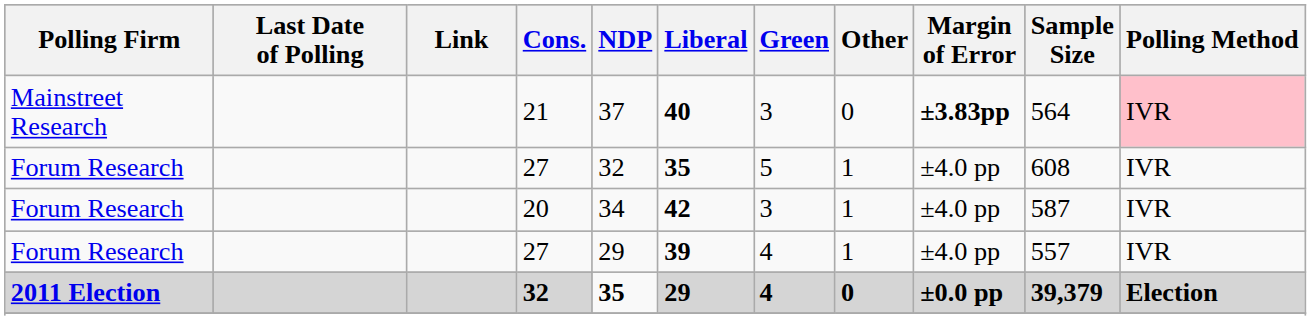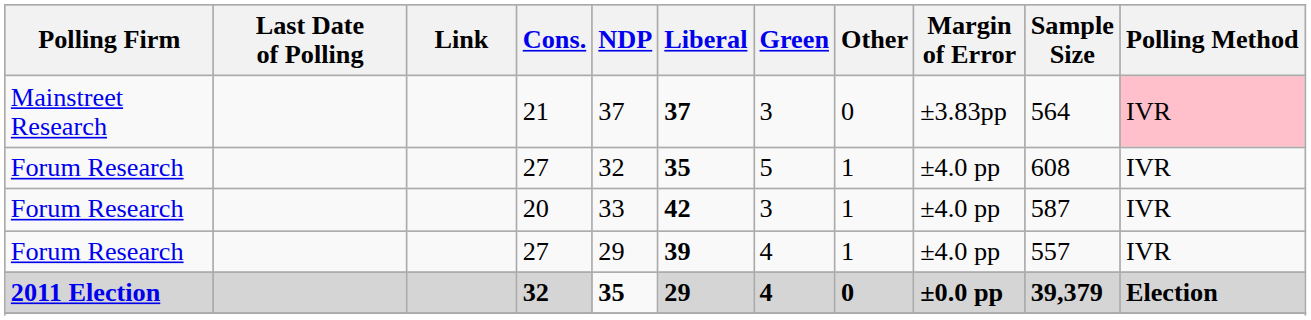(677, 111) 40 -> (677, 111) 37
(965, 111) bold -> (964, 111) normal
(611, 209) 34 -> (611, 209) 33
